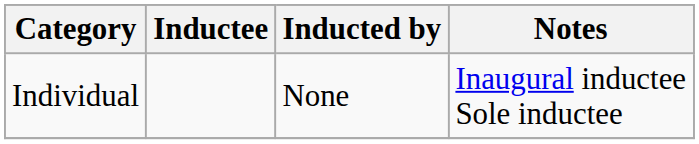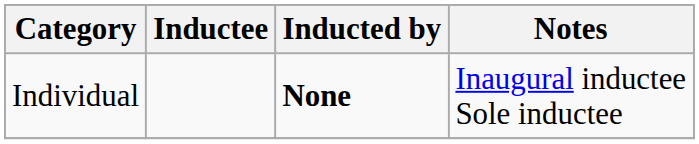(316, 95) normal -> (317, 95) bold
